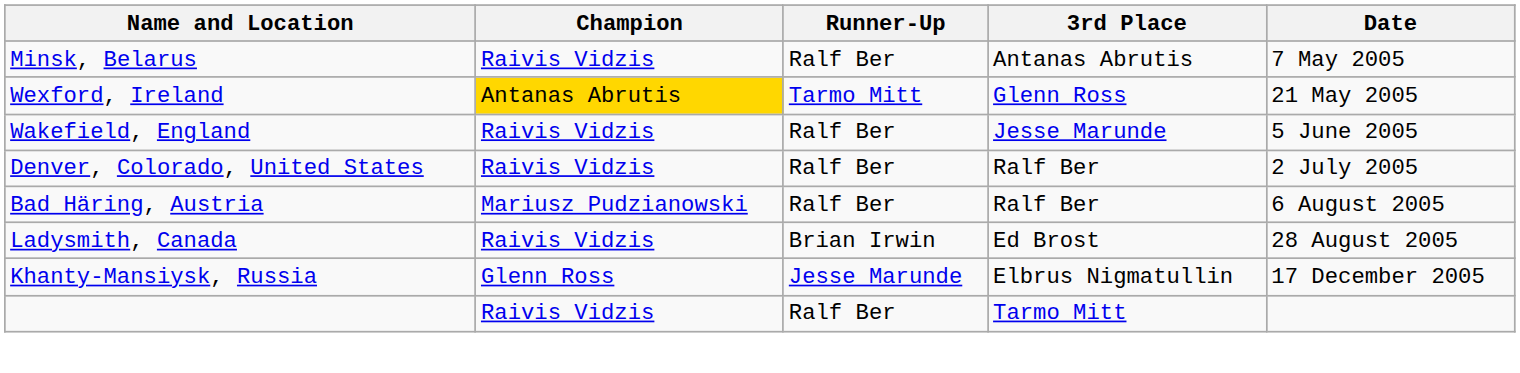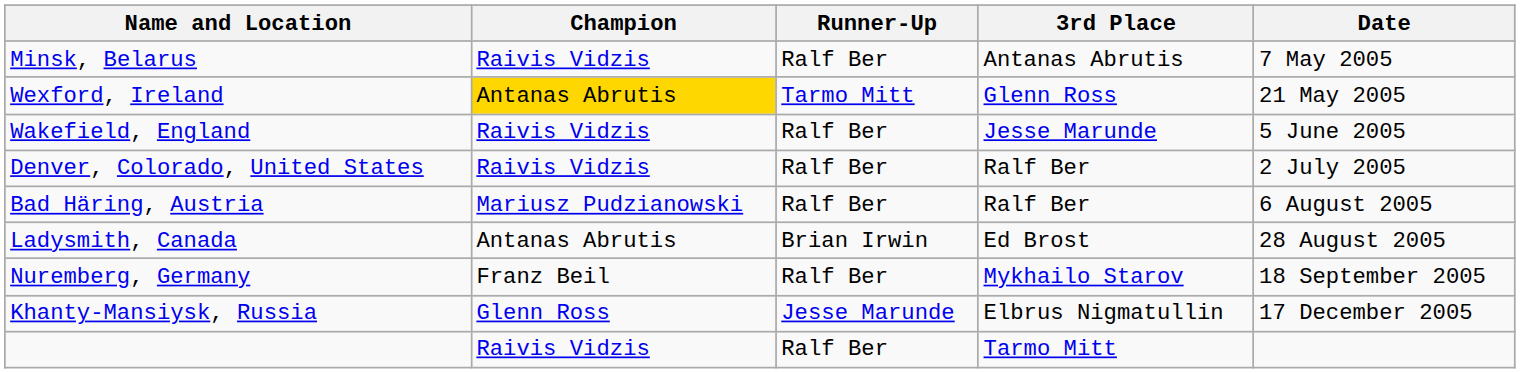(568, 241) Raivis Vidzis -> (576, 241) Antanas Abrutis
+ row: (130, 277)
